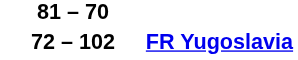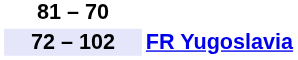(73, 42) no background -> (73, 42) lavender background
